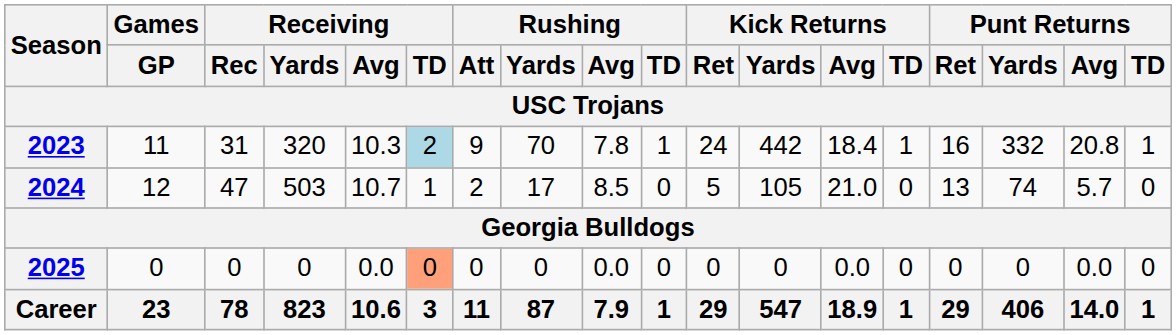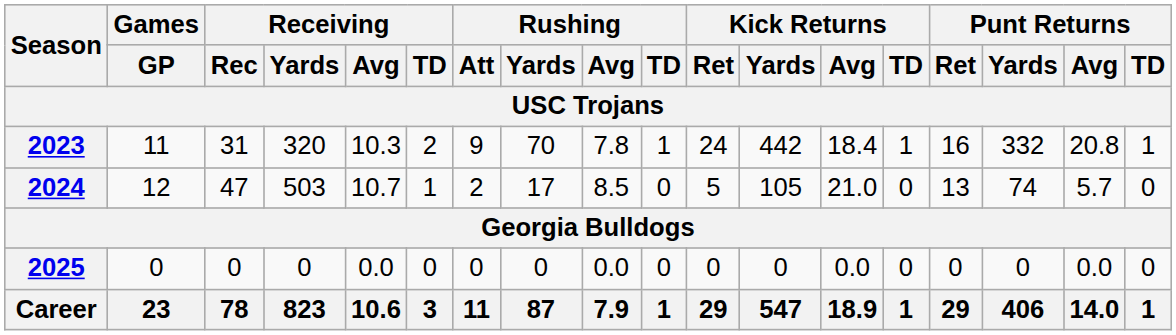(430, 146) lightblue background -> (430, 146) no background
(430, 268) lightsalmon background -> (430, 268) no background
